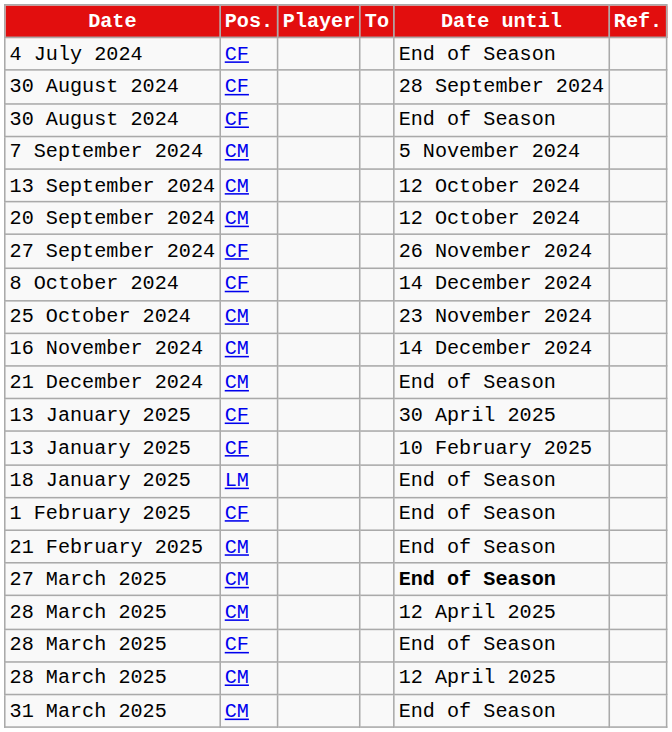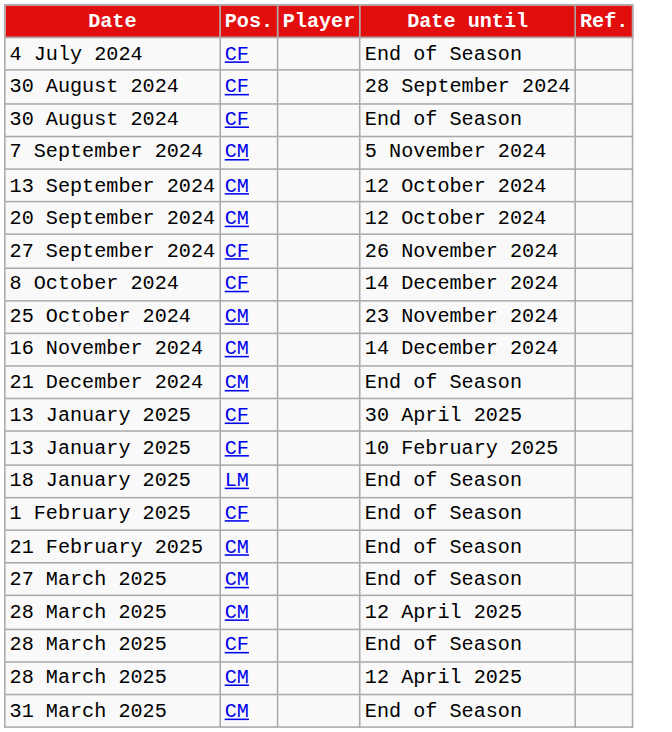- column: (377, 21)
(477, 579) bold -> (443, 579) normal
